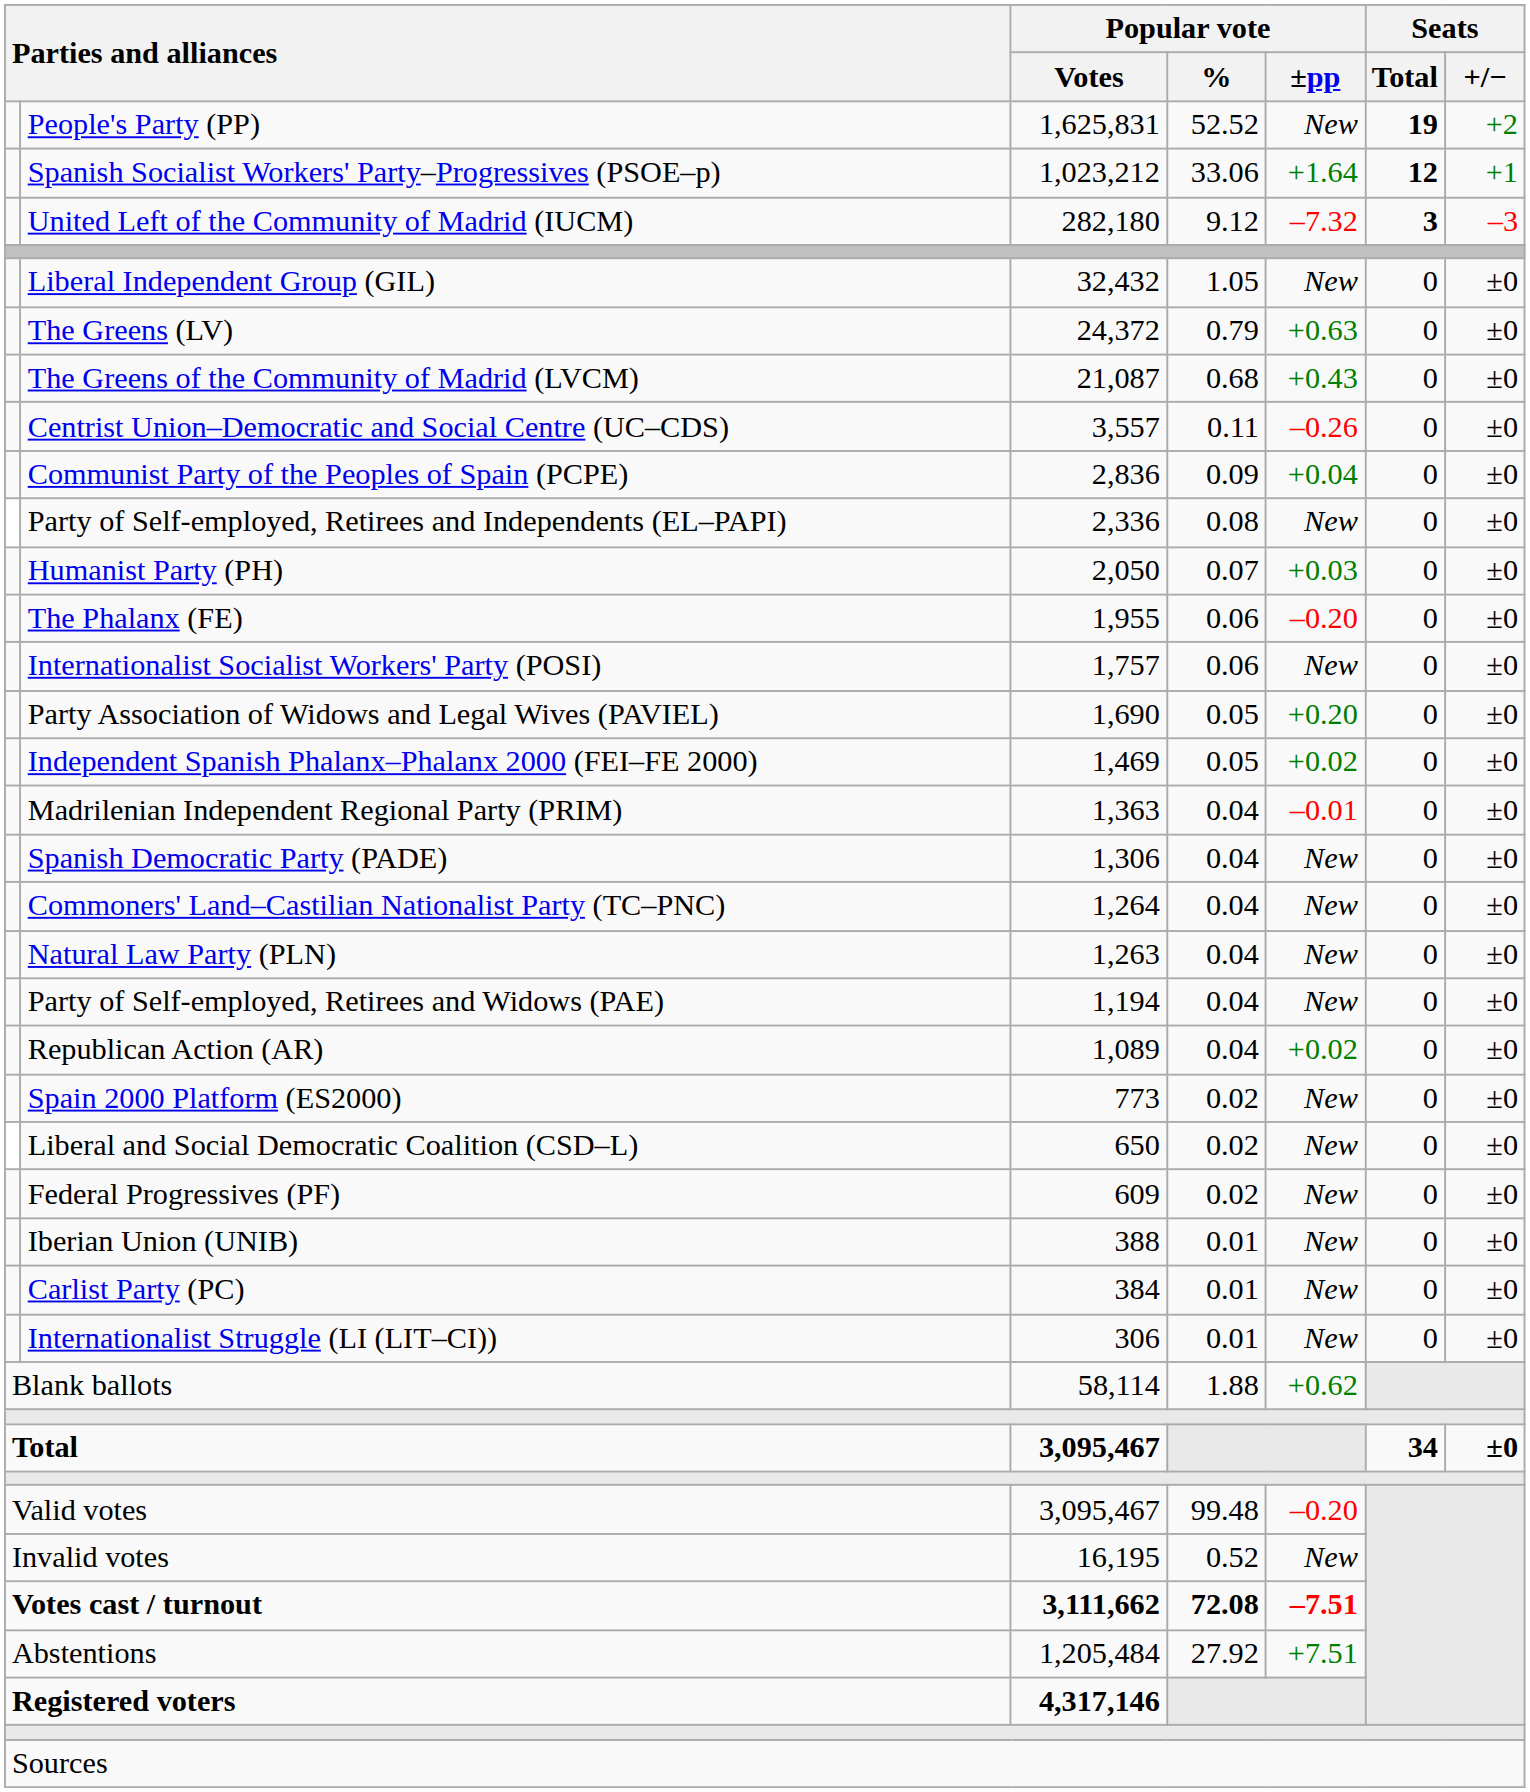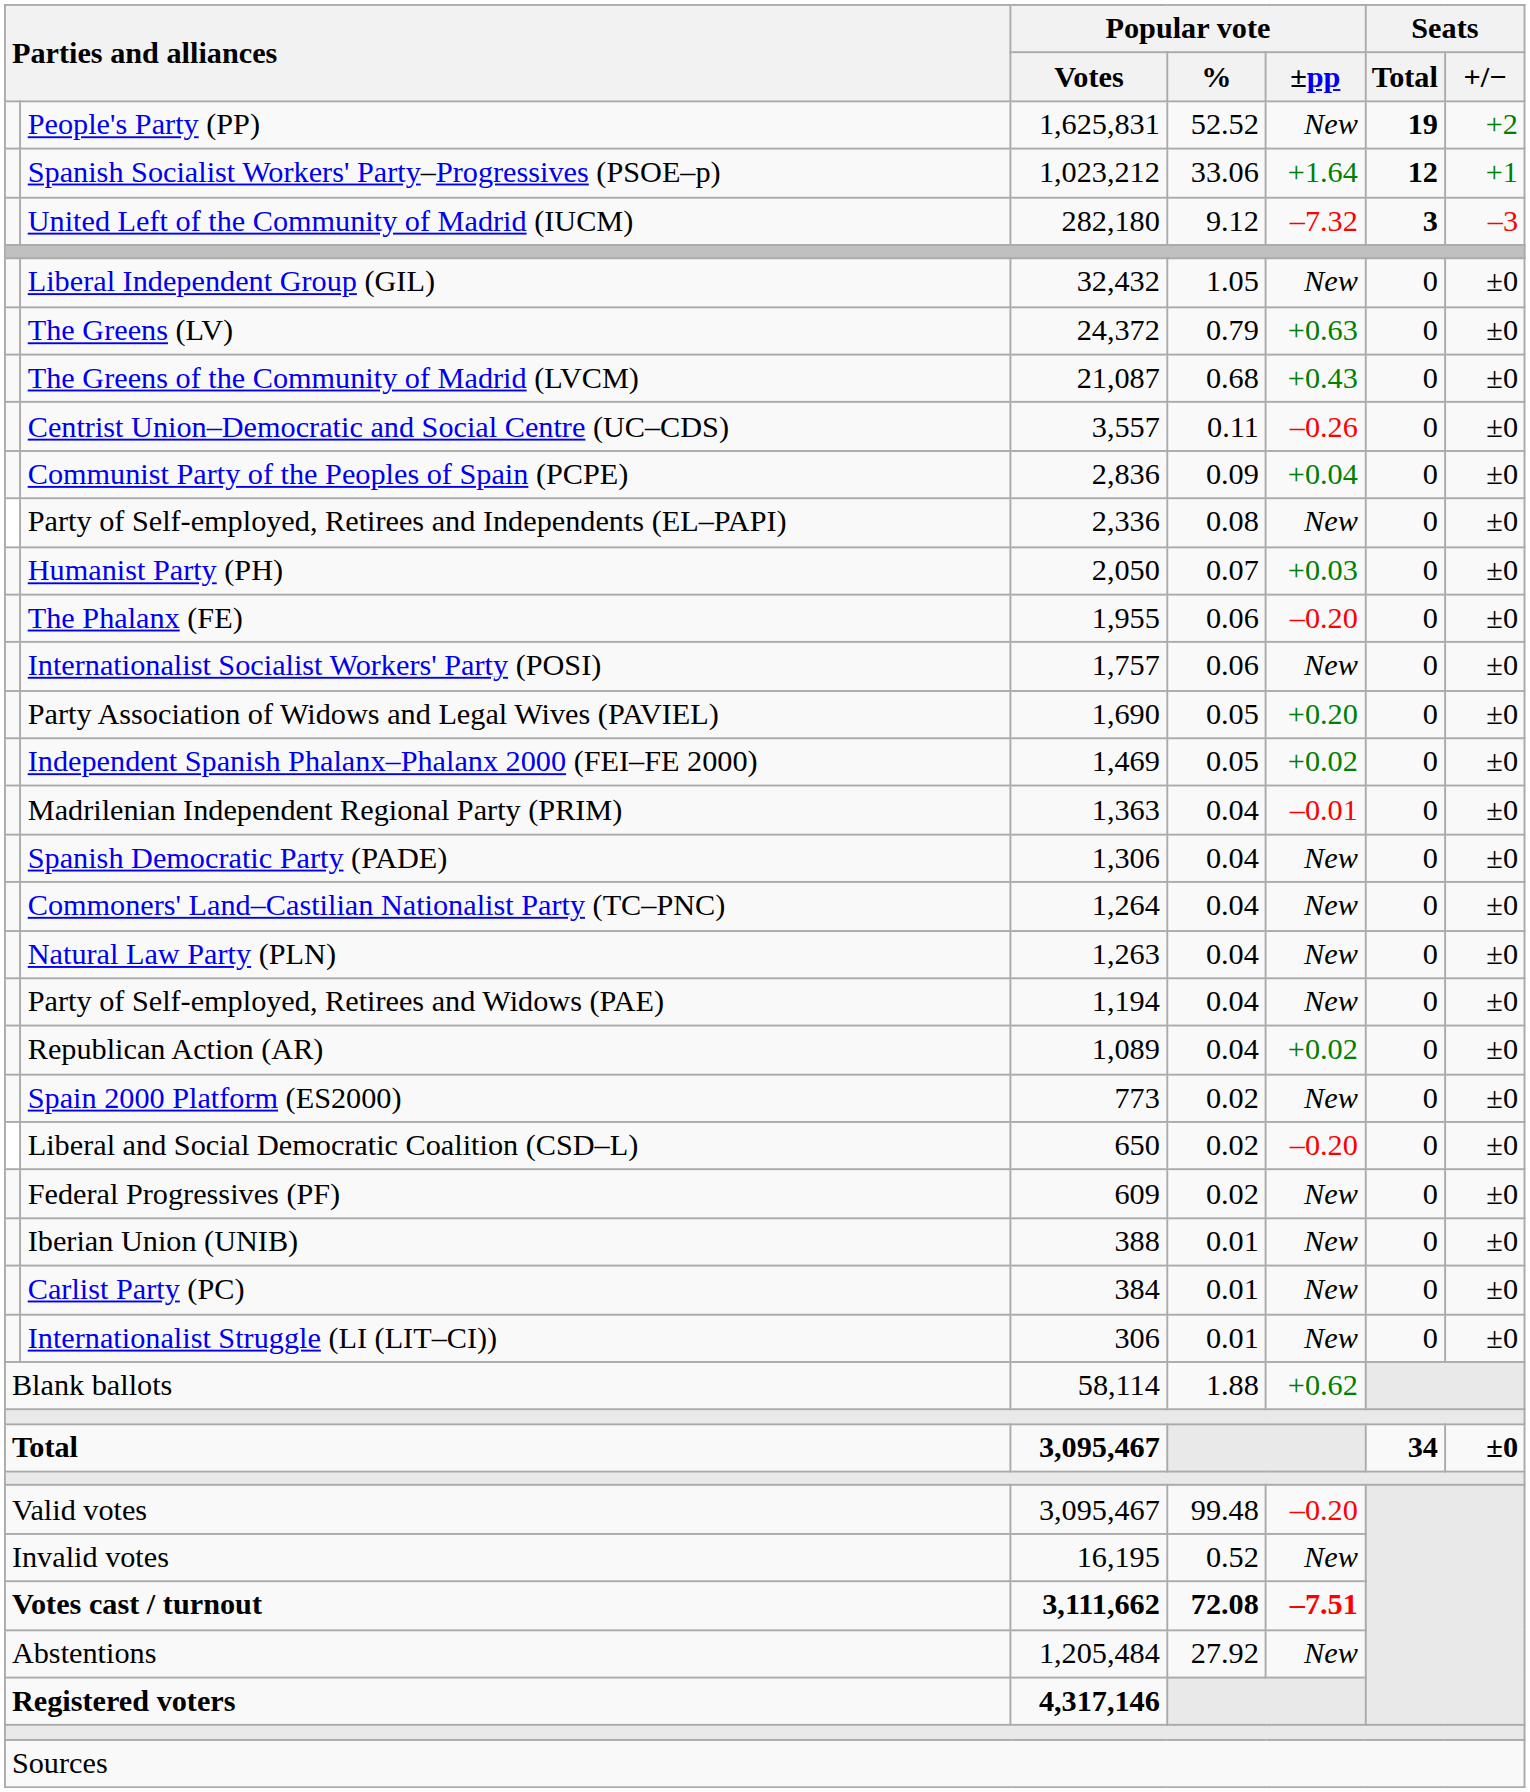(1331, 1145) New -> (1324, 1145) –0.20
(1323, 1652) +7.51 -> (1331, 1652) New
